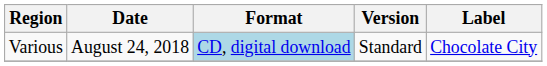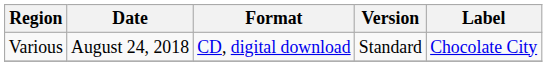(274, 46) lightblue background -> (274, 46) no background
